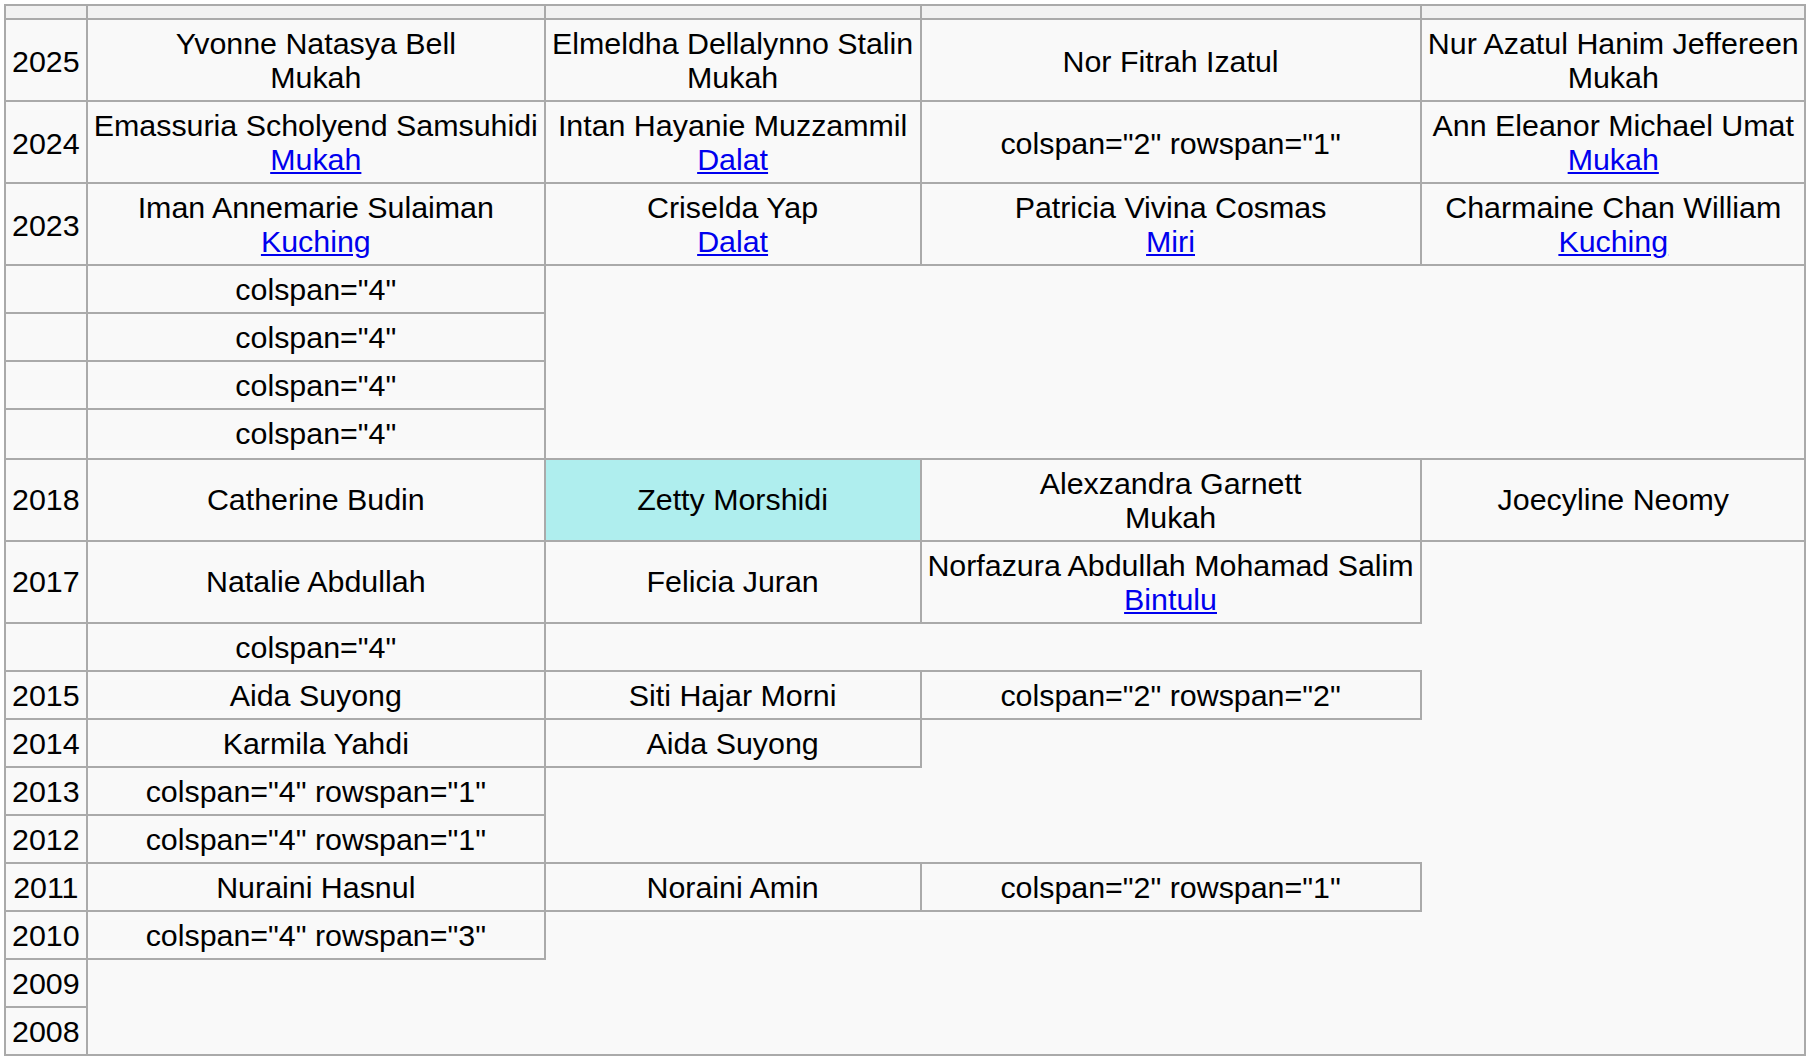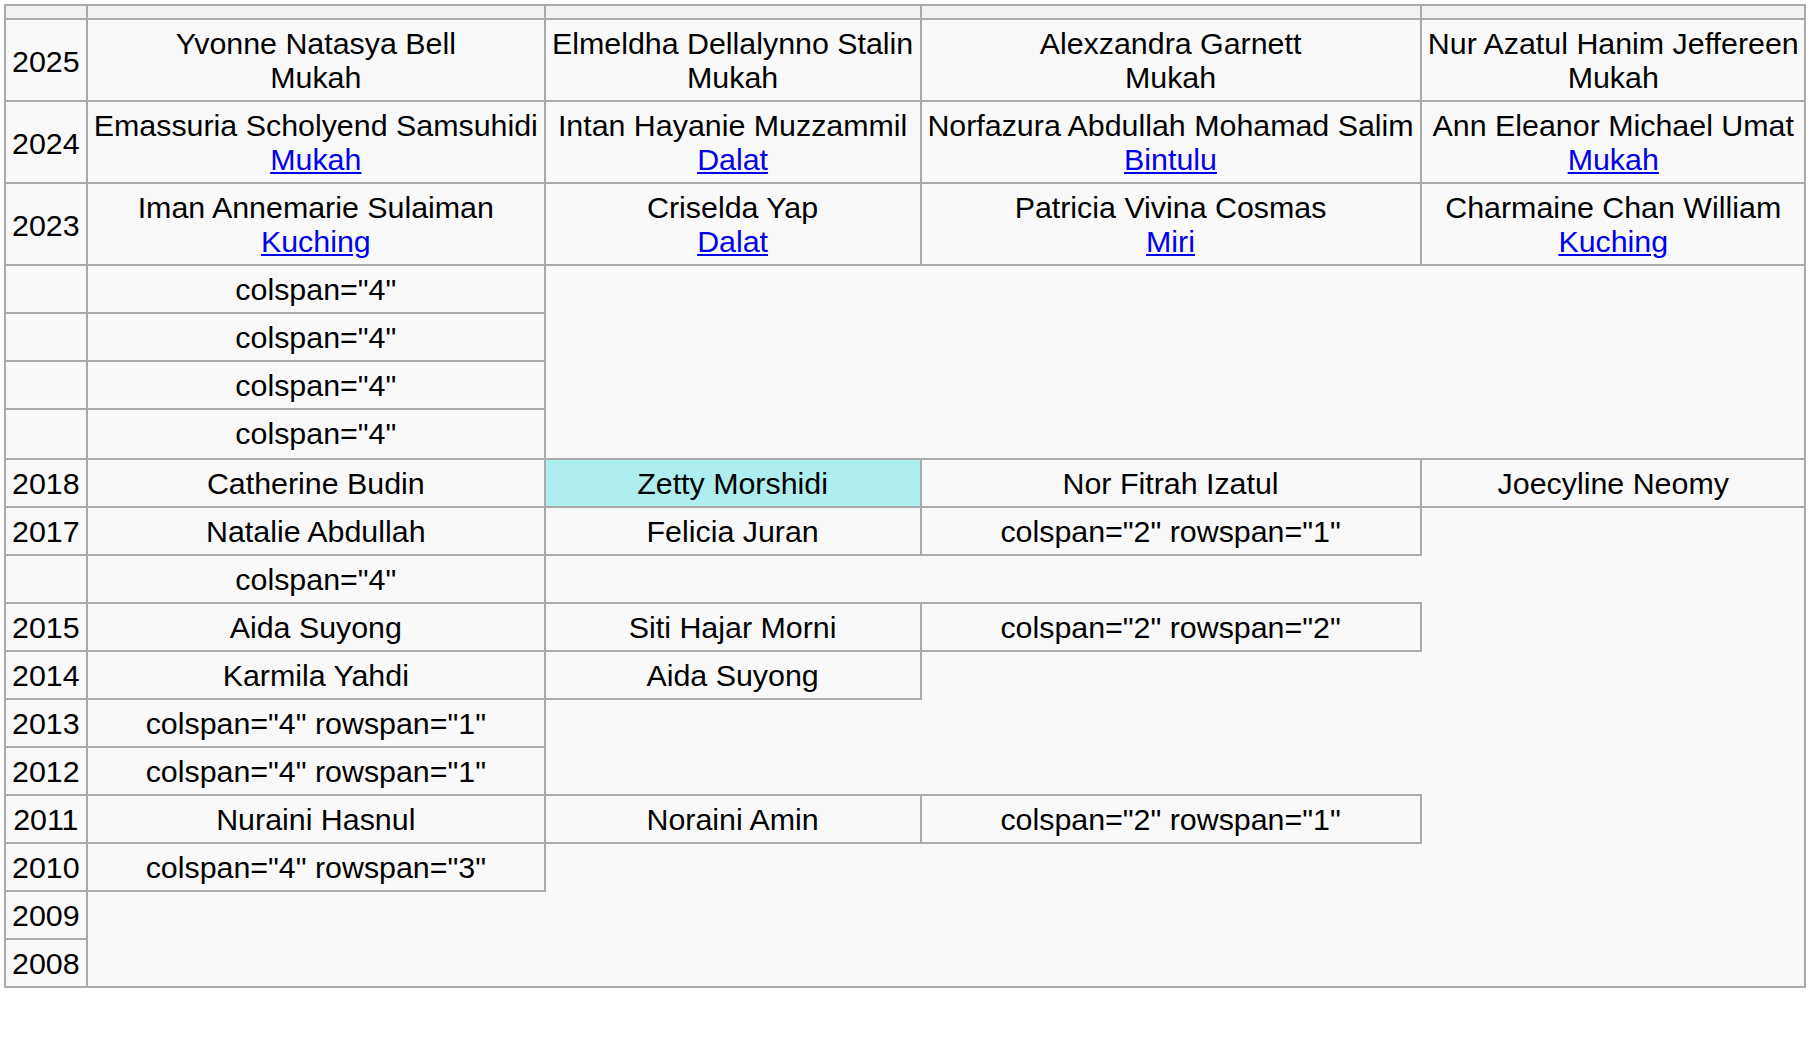(1171, 60) Nor Fitrah Izatul -> (1171, 60) Alexzandra Garnett Mukah
(1171, 142) colspan="2" rowspan="1" -> (1171, 142) Norfazura Abdullah Mohamad Salim Bintulu
(1171, 499) Alexzandra Garnett Mukah -> (1171, 482) Nor Fitrah Izatul
(1171, 581) Norfazura Abdullah Mohamad Salim Bintulu -> (1171, 530) colspan="2" rowspan="1"
